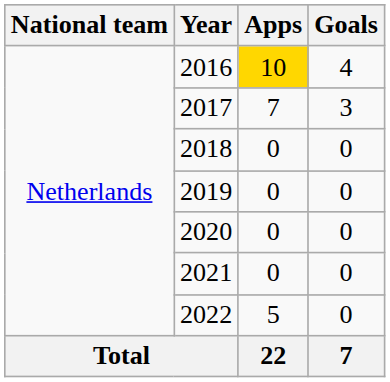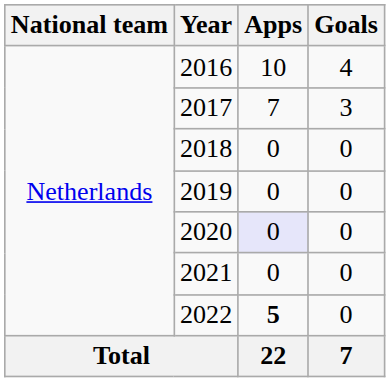(273, 66) gold background -> (273, 66) no background
(273, 231) no background -> (273, 231) lavender background
(273, 314) normal -> (273, 314) bold
